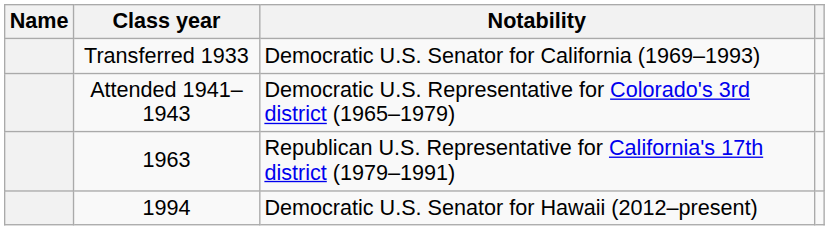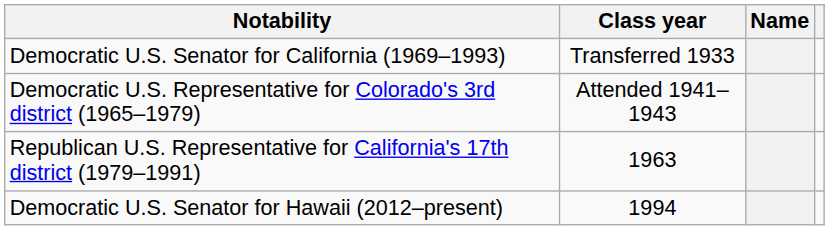columns swapped: (39, 21) <-> (537, 21)
